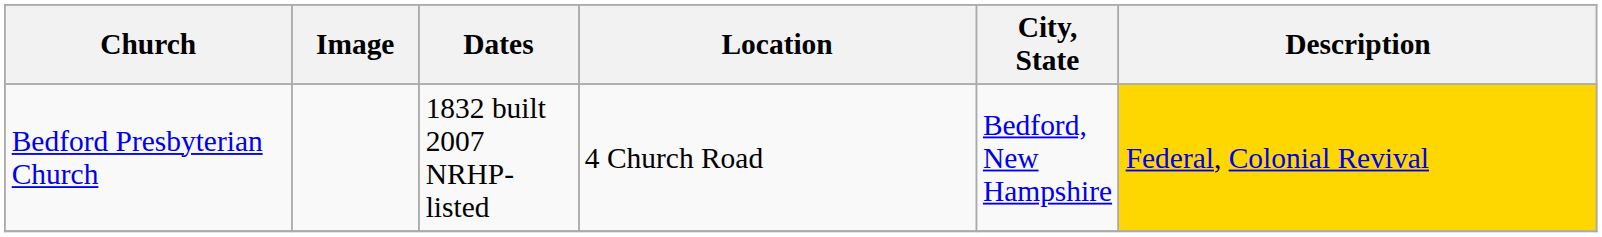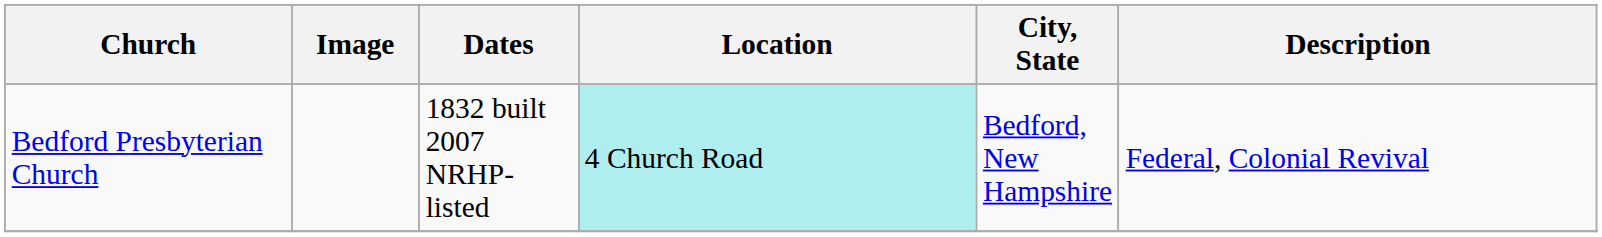(674, 157) no background -> (674, 157) paleturquoise background
(1277, 157) gold background -> (1277, 157) no background
